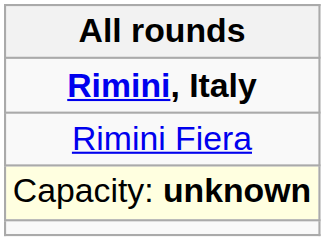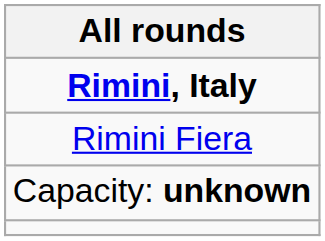(162, 191) lightyellow background -> (162, 191) no background
